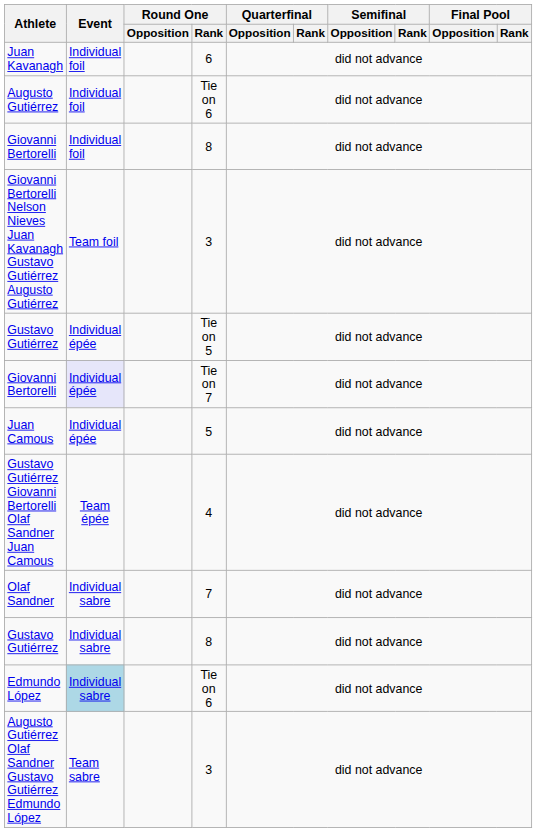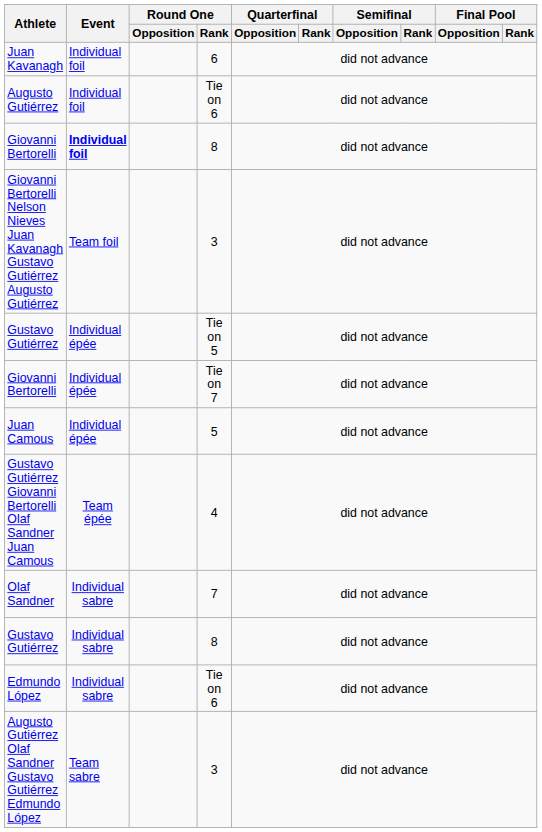(95, 147) normal -> (98, 147) bold
(95, 384) lavender background -> (95, 384) no background
(95, 689) lightblue background -> (98, 689) no background
